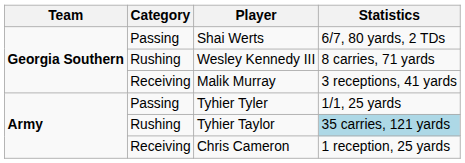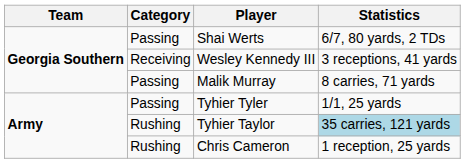(155, 59) Rushing -> (160, 59) Receiving
(378, 59) 8 carries, 71 yards -> (389, 59) 3 receptions, 41 yards
(160, 81) Receiving -> (155, 81) Passing
(389, 81) 3 receptions, 41 yards -> (378, 81) 8 carries, 71 yards
(160, 147) Receiving -> (155, 147) Rushing
